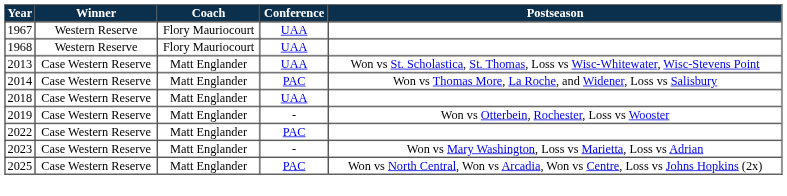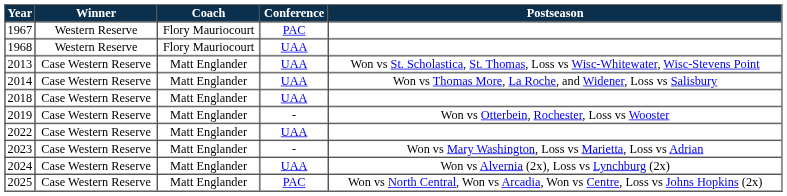(294, 30) UAA -> (294, 30) PAC
(294, 81) PAC -> (294, 81) UAA
(294, 131) PAC -> (294, 131) UAA
+ row: (20, 165)
